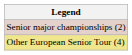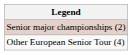(65, 42) khaki background -> (65, 42) no background
